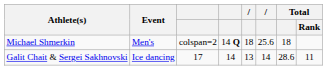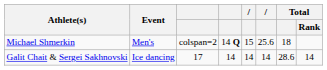(249, 42) 18 -> (249, 42) 15
(249, 58) 13 -> (249, 58) 14
(309, 58) 11 -> (309, 58) 14
